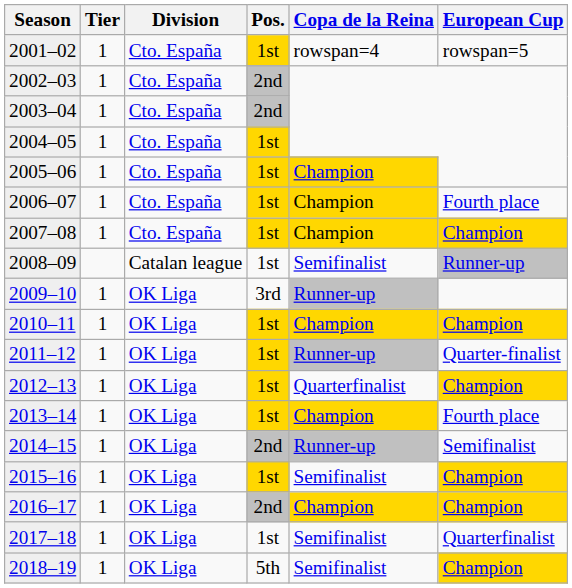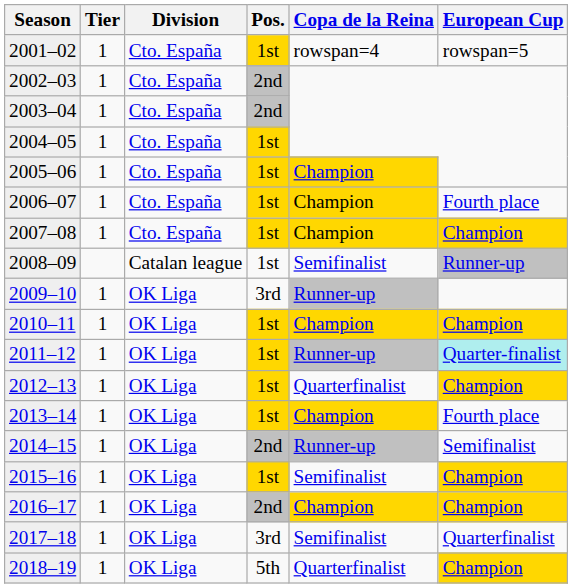(502, 354) no background -> (502, 354) paleturquoise background
(268, 537) 1st -> (268, 537) 3rd
(340, 567) Semifinalist -> (350, 567) Quarterfinalist
